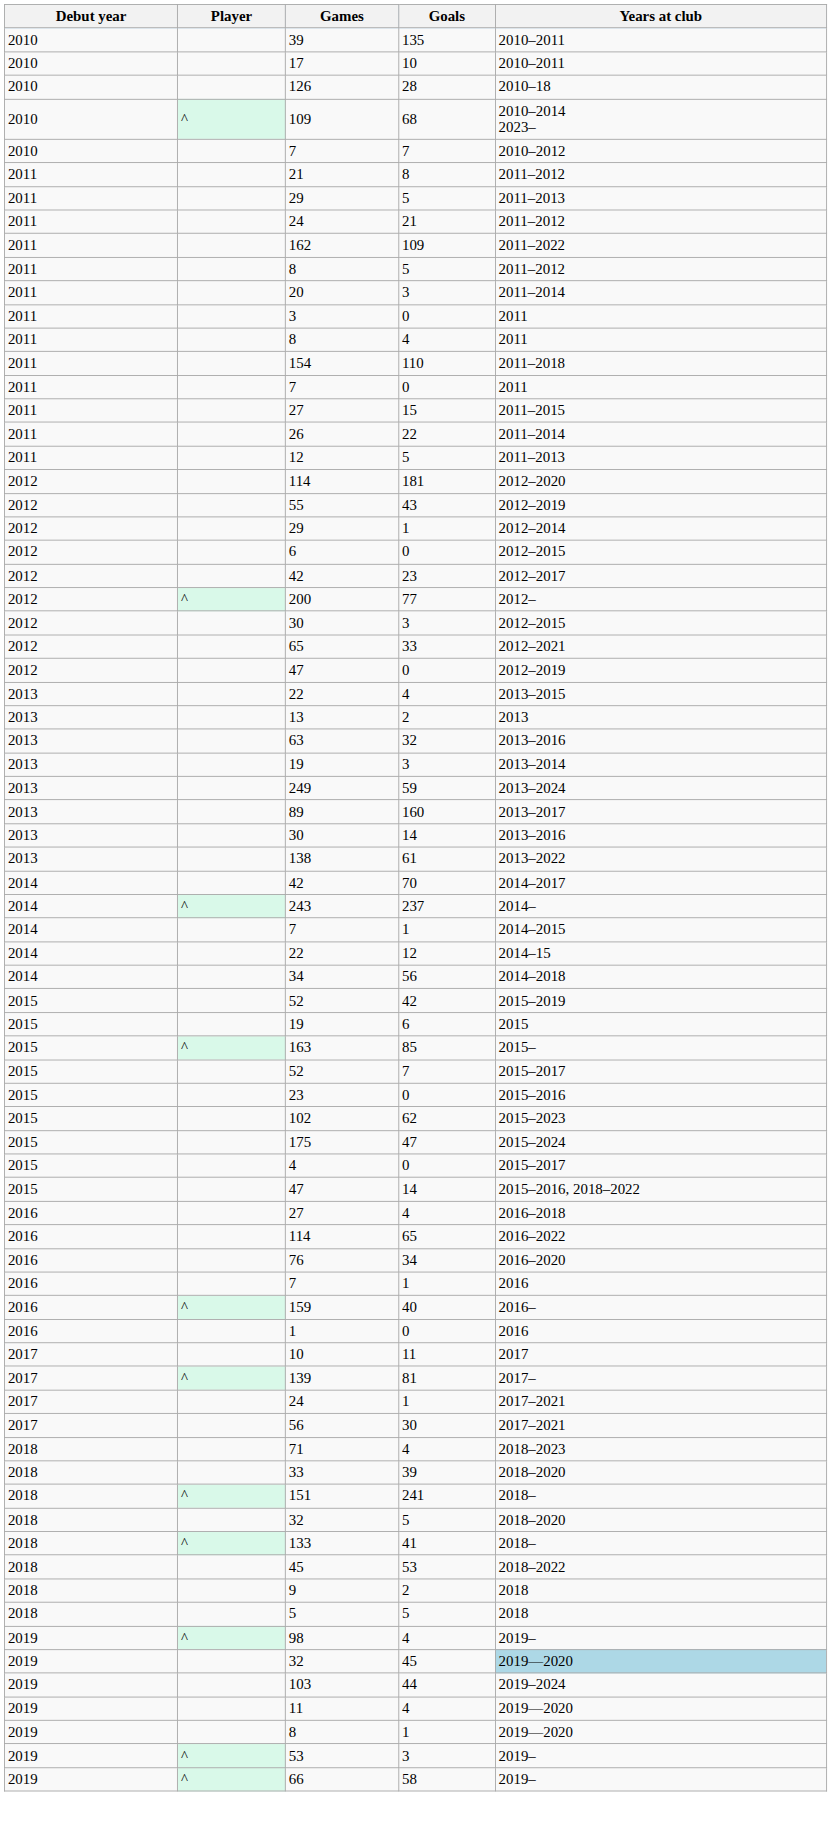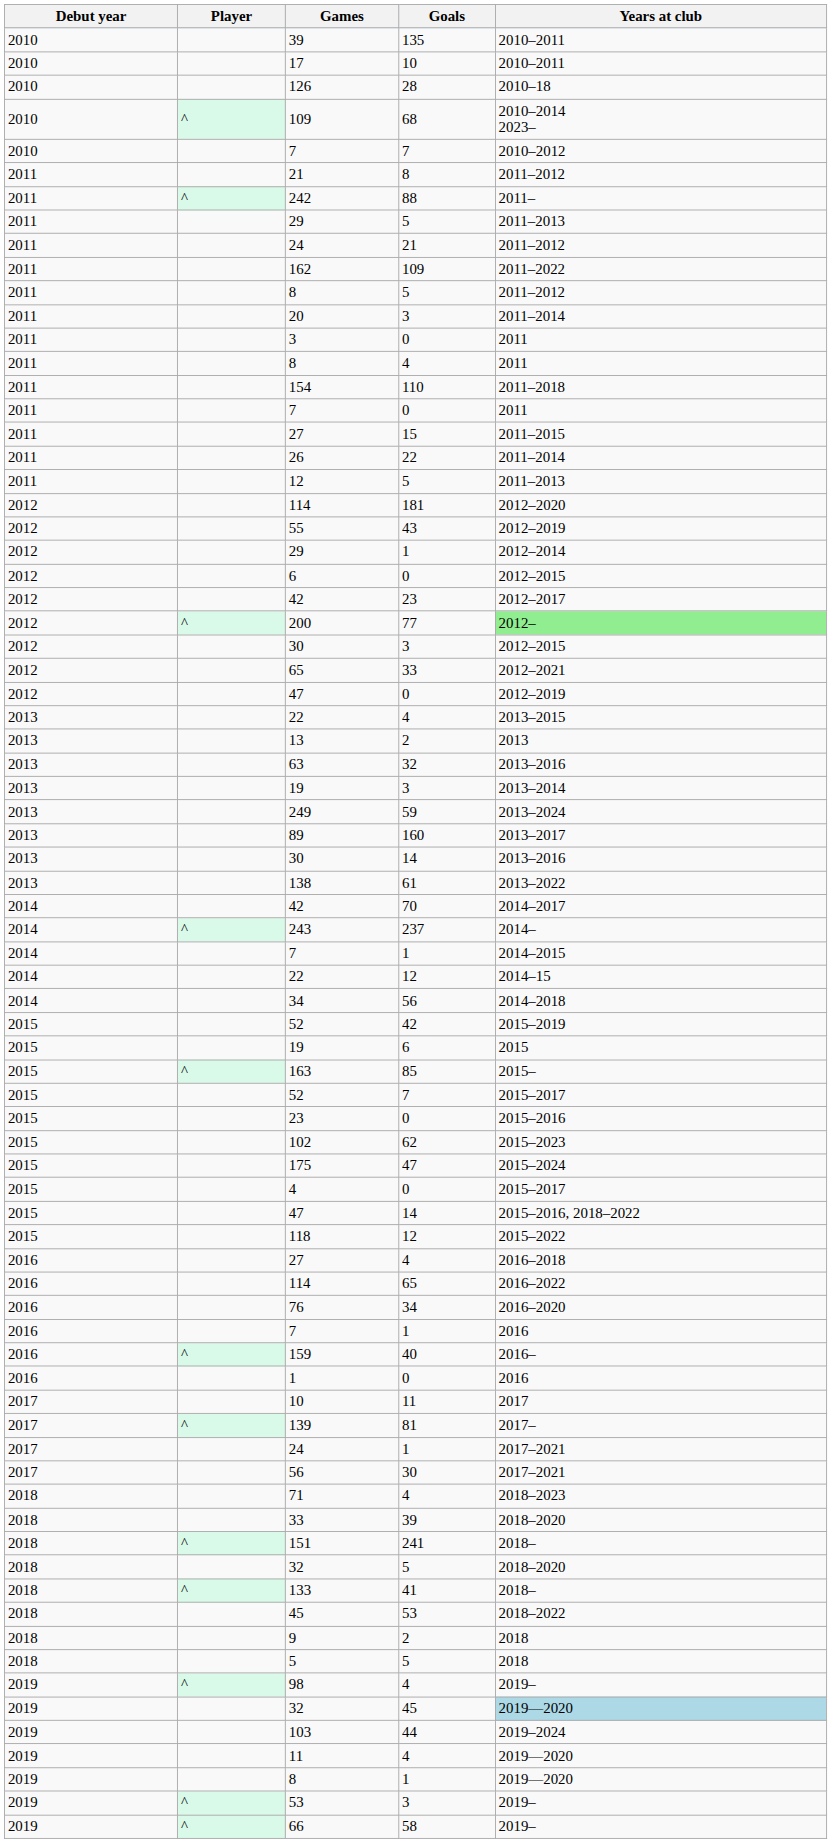+ row: (300, 198)
(517, 599) no background -> (517, 623) lightgreen background
+ row: (300, 1236)
